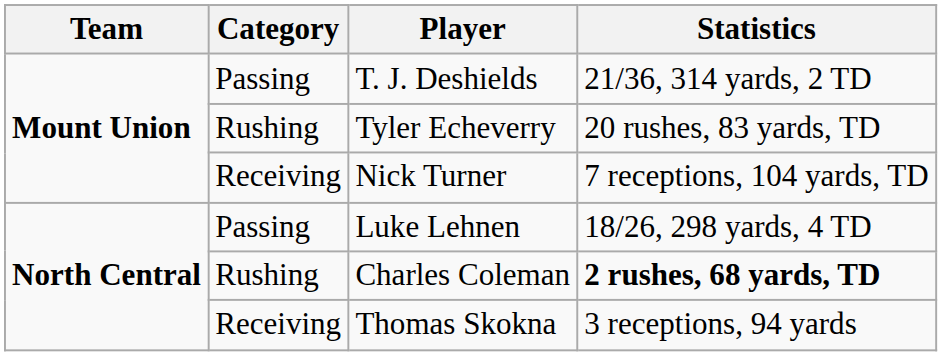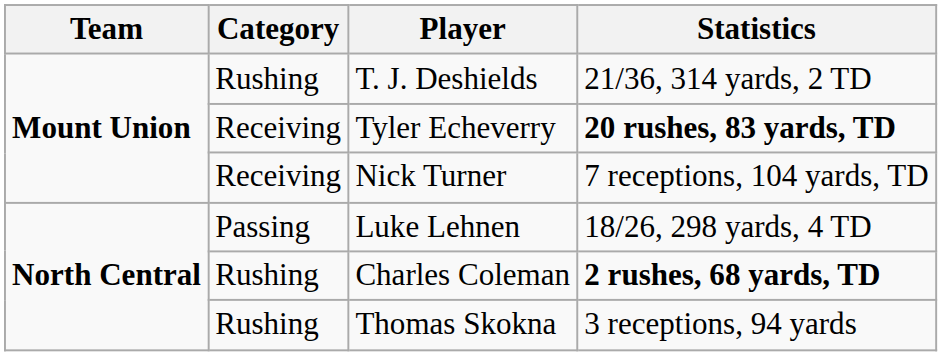(263, 78) Passing -> (267, 78) Rushing
(267, 127) Rushing -> (278, 127) Receiving
(732, 127) normal -> (740, 127) bold
(278, 324) Receiving -> (267, 324) Rushing
